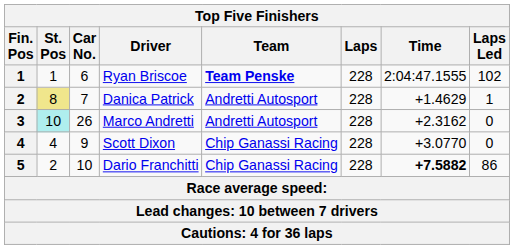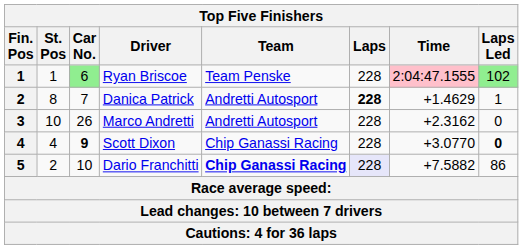(84, 76) no background -> (84, 76) lightgreen background
(250, 76) bold -> (248, 76) normal
(425, 76) no background -> (434, 76) pink background
(489, 76) no background -> (498, 76) lightgreen background
(53, 99) khaki background -> (53, 99) no background
(361, 99) normal -> (369, 99) bold
(53, 121) paleturquoise background -> (53, 121) no background
(84, 144) normal -> (84, 144) bold
(489, 144) normal -> (498, 144) bold
(271, 166) normal -> (276, 166) bold
(361, 166) no background -> (369, 166) lavender background
(441, 166) bold -> (449, 166) normal
